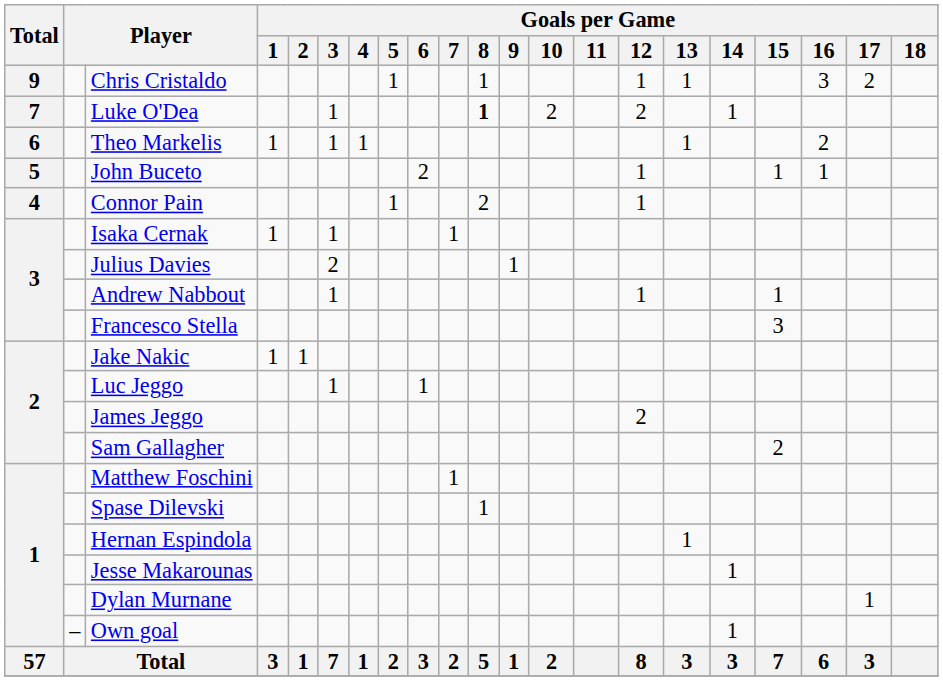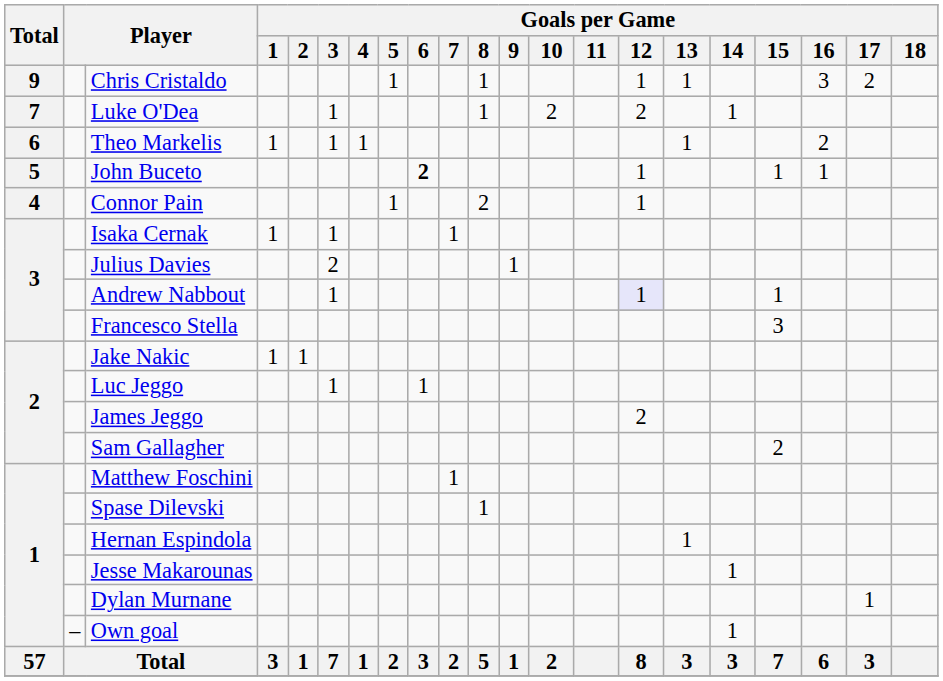(484, 111) bold -> (484, 111) normal
(423, 172) normal -> (423, 172) bold
(641, 295) no background -> (641, 295) lavender background
